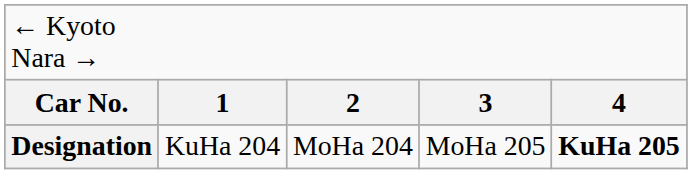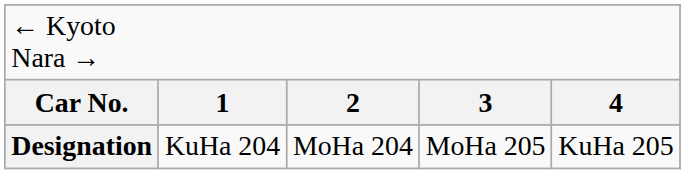(619, 146) bold -> (616, 146) normal
